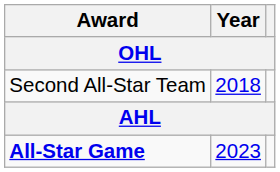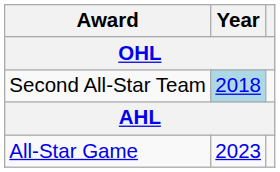(238, 85) no background -> (238, 85) lightblue background
(77, 150) bold -> (74, 150) normal
